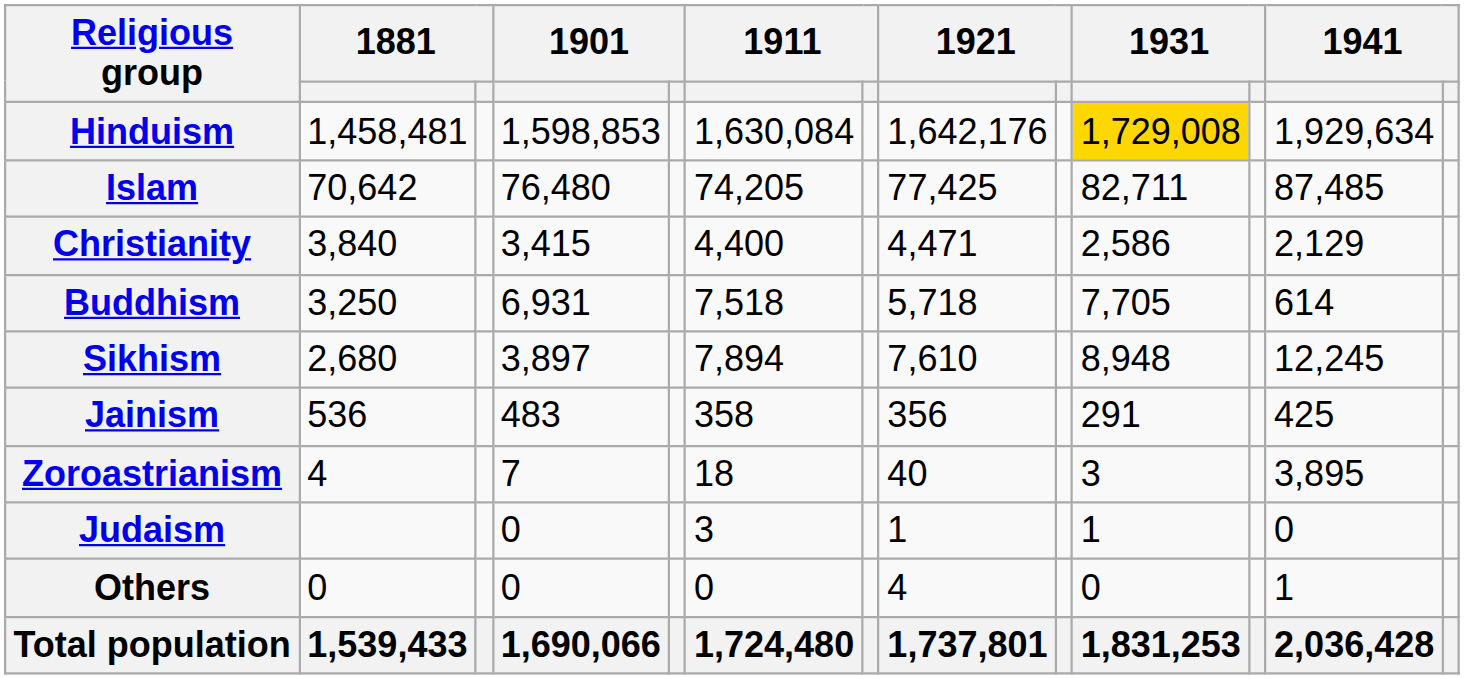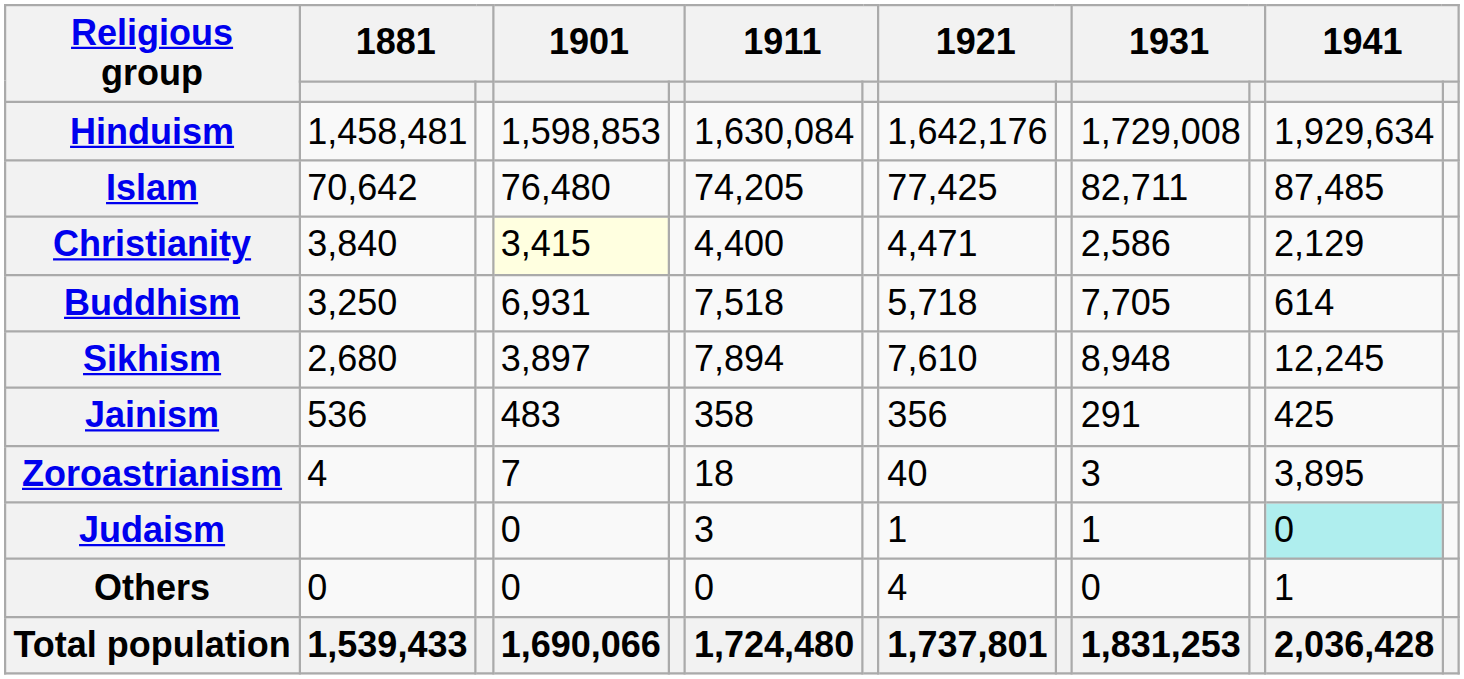(1161, 130) gold background -> (1161, 130) no background
(546, 244) no background -> (546, 244) lightyellow background
(1284, 530) no background -> (1284, 530) paleturquoise background
